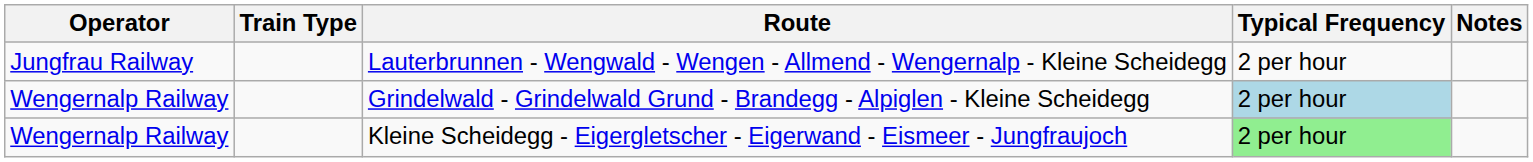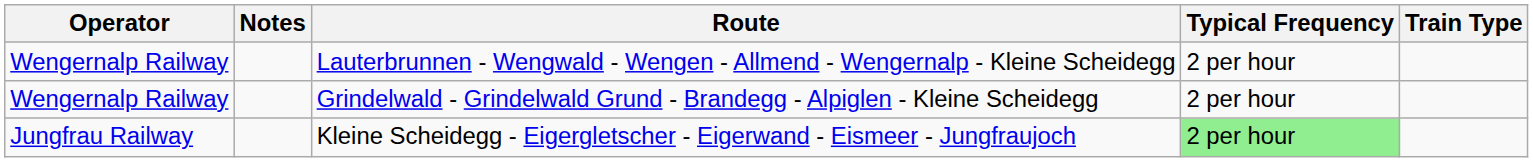columns swapped: (298, 23) <-> (1489, 23)
(102, 61) Jungfrau Railway -> (119, 61) Wengernalp Railway
(1292, 99) lightblue background -> (1241, 99) no background
(119, 136) Wengernalp Railway -> (102, 136) Jungfrau Railway
